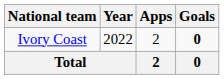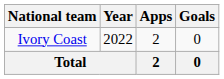(197, 39) bold -> (197, 39) normal
